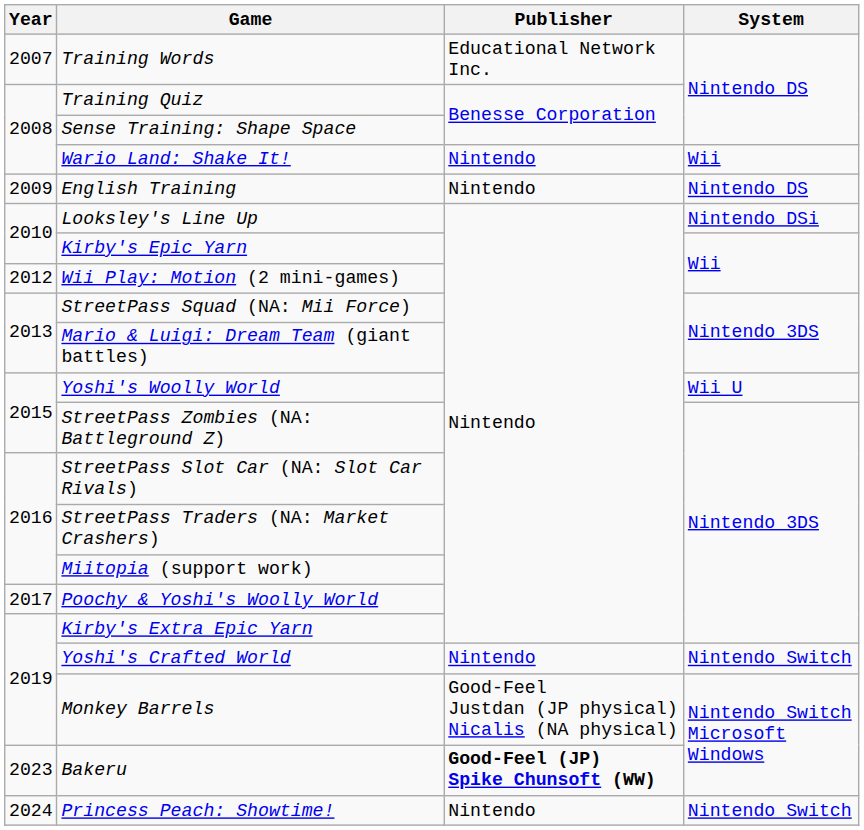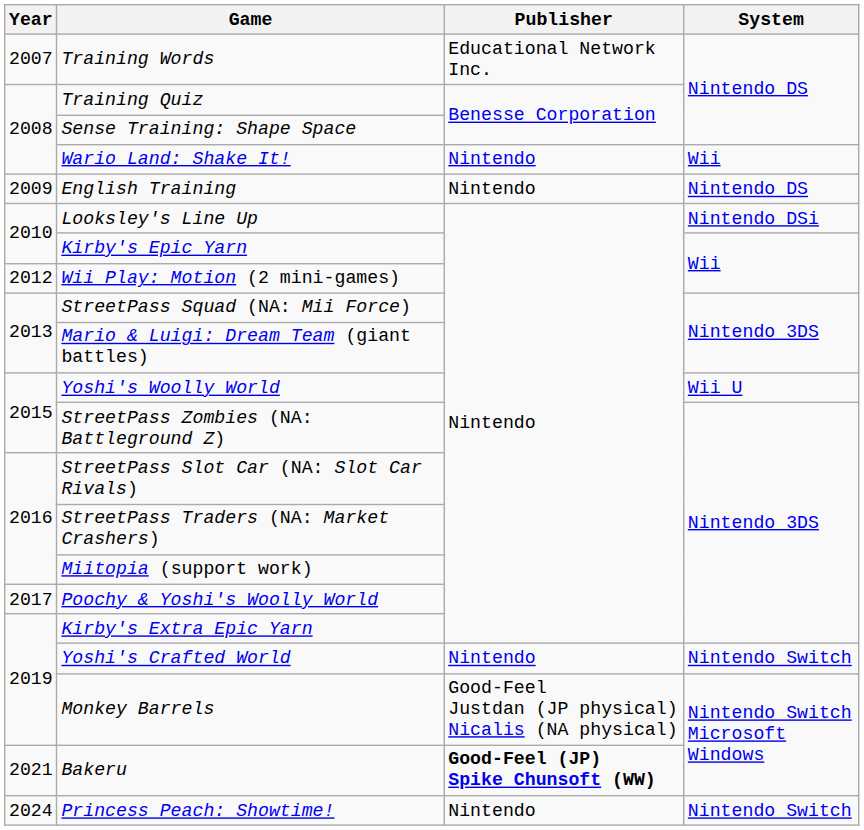(31, 770) 2023 -> (31, 770) 2021
